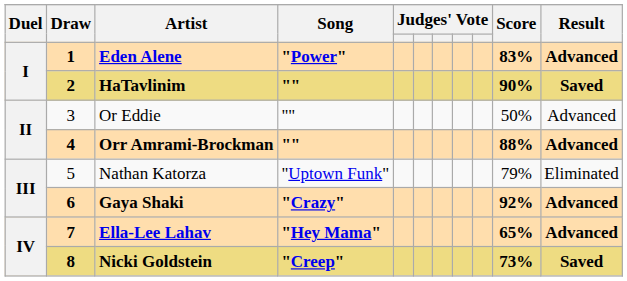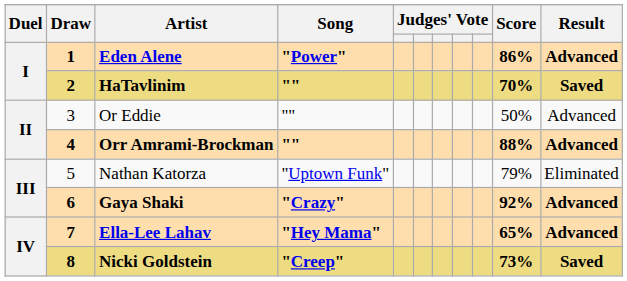(516, 57) 83% -> (516, 57) 86%
(516, 86) 90% -> (516, 86) 70%
